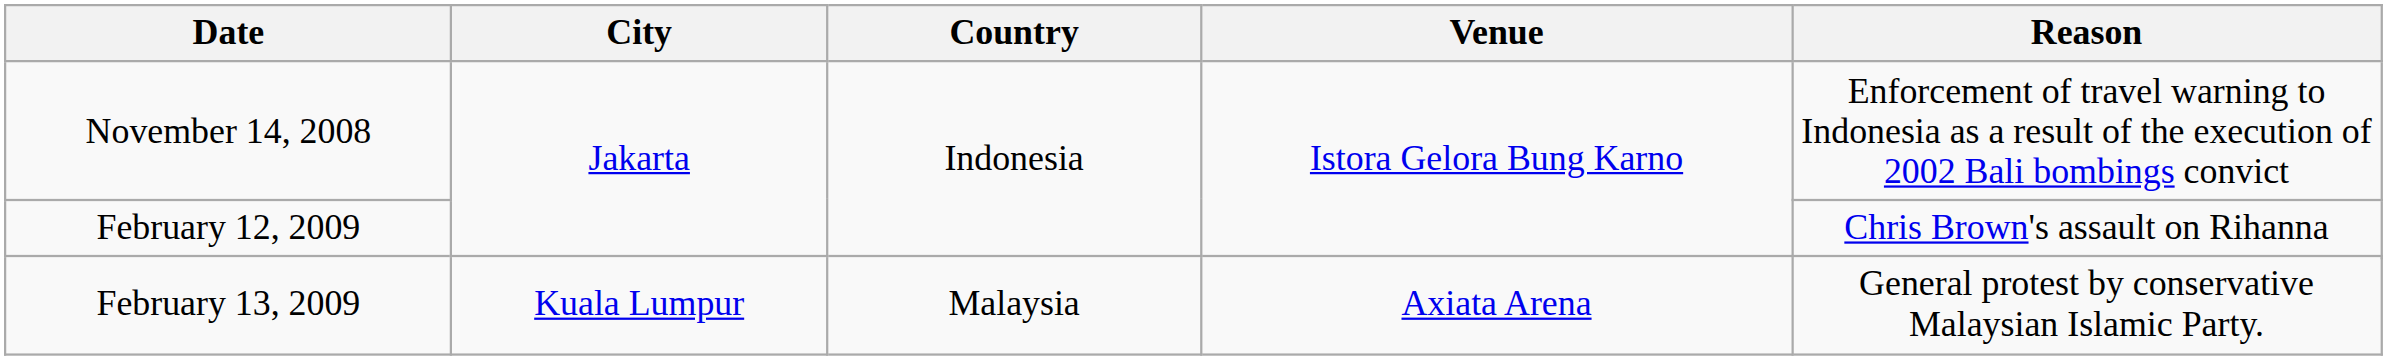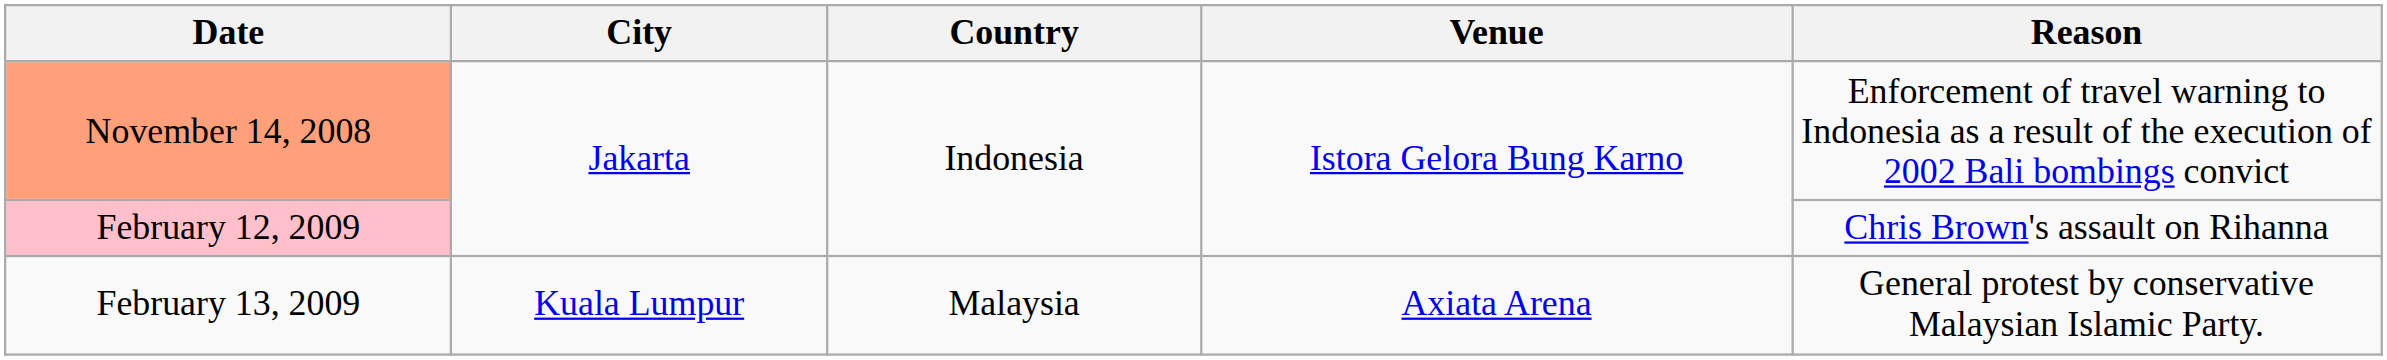(228, 130) no background -> (228, 130) lightsalmon background
(228, 227) no background -> (228, 227) pink background
